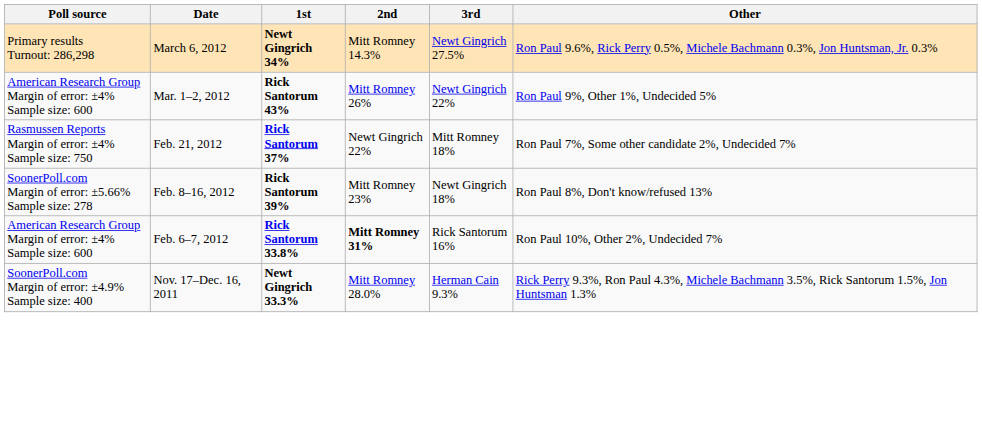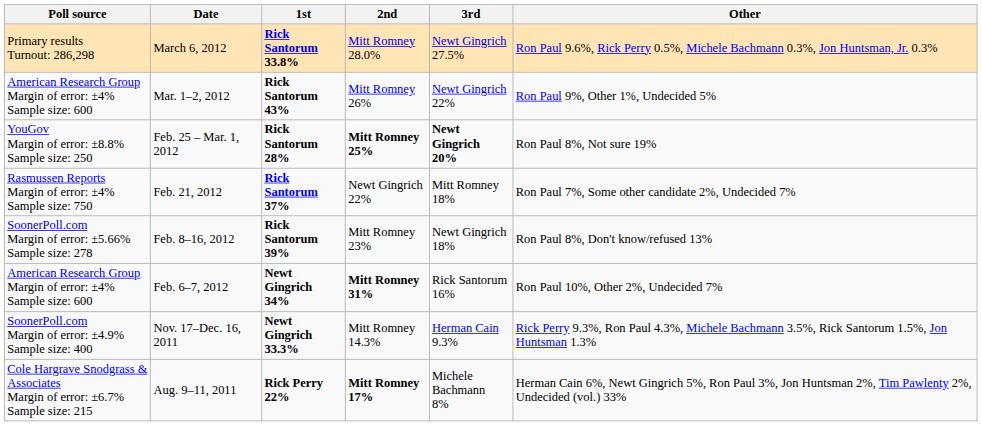(288, 48) Newt Gingrich 34% -> (291, 48) Rick Santorum 33.8%
(382, 48) Mitt Romney 14.3% -> (382, 48) Mitt Romney 28.0%
+ row: (196, 143)
(291, 239) Rick Santorum 33.8% -> (288, 287) Newt Gingrich 34%
(382, 287) Mitt Romney 28.0% -> (382, 335) Mitt Romney 14.3%
+ row: (195, 390)
